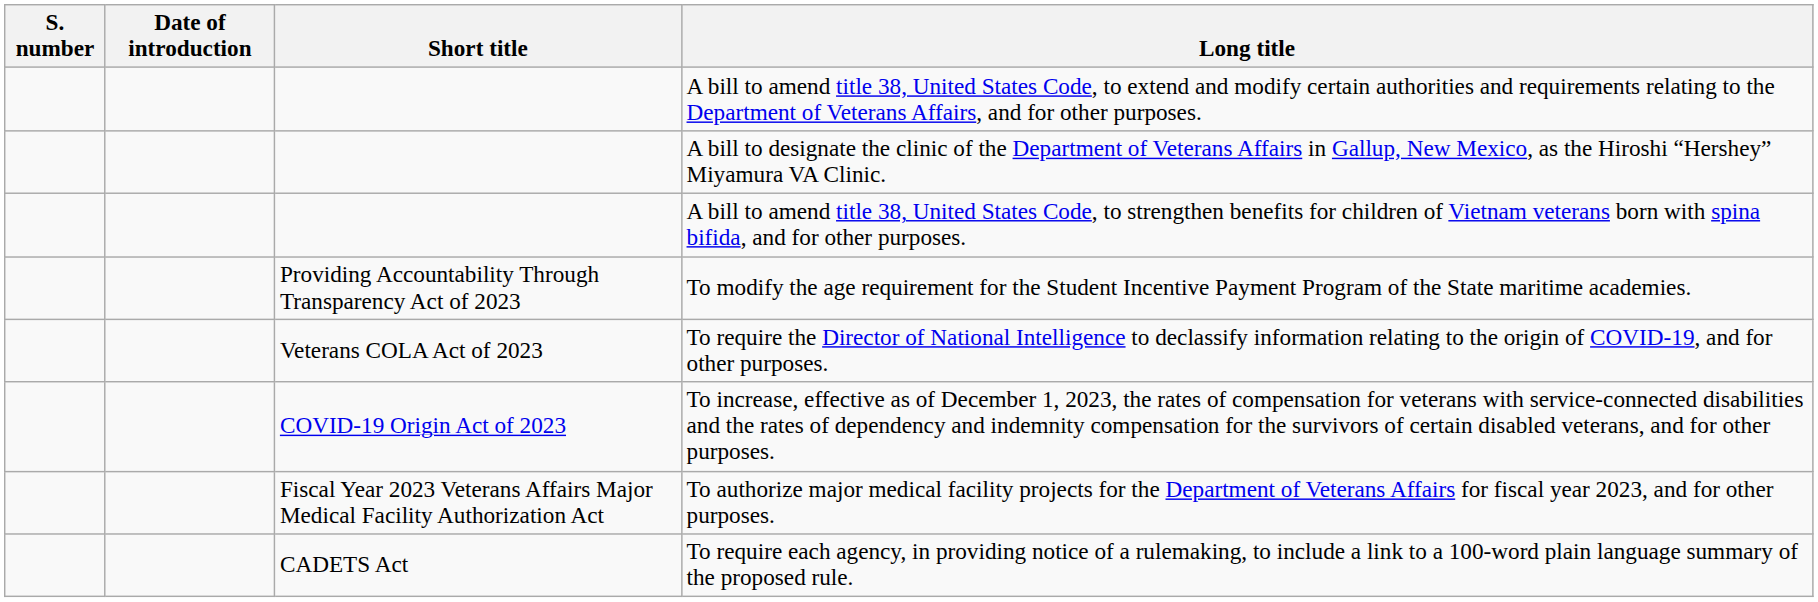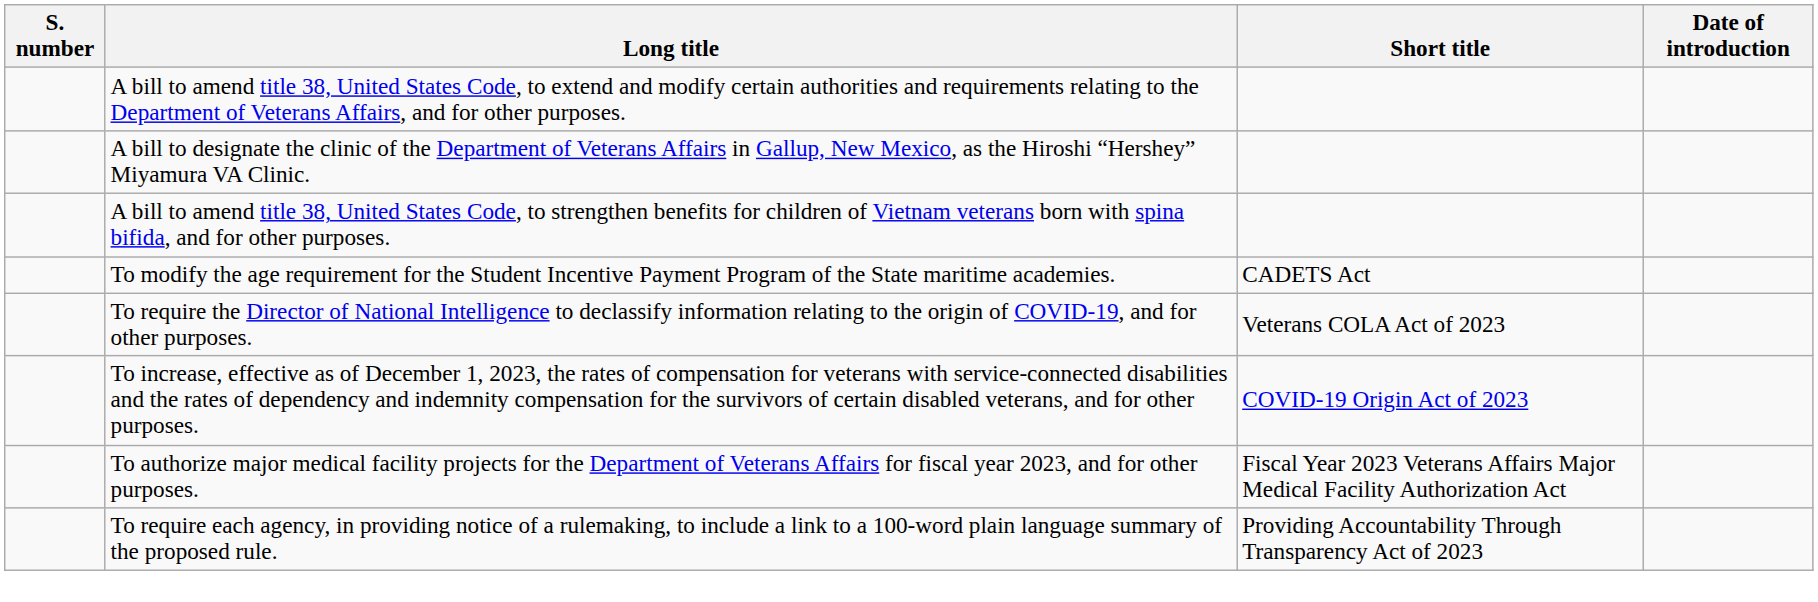columns swapped: (190, 35) <-> (1247, 48)
(440, 287) Providing Accountability Through Transparency Act of 2023 -> (1306, 274) CADETS Act
(344, 565) CADETS Act -> (1402, 539) Providing Accountability Through Transparency Act of 2023
